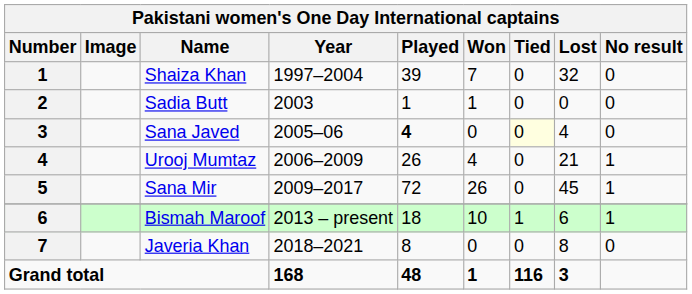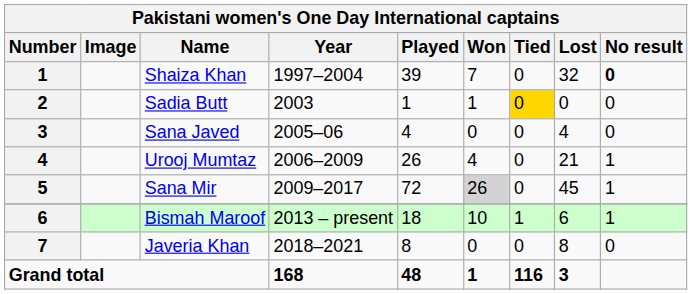(610, 75) normal -> (610, 75) bold
(519, 103) no background -> (519, 103) gold background
(406, 132) bold -> (406, 132) normal
(519, 132) lightyellow background -> (519, 132) no background
(477, 189) no background -> (477, 189) lightgrey background
